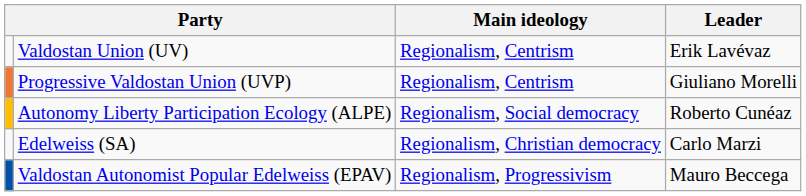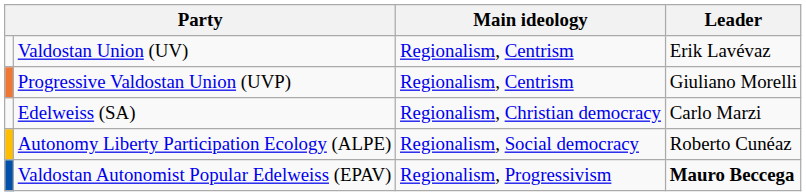rows swapped: (204, 113) <-> (77, 144)
(729, 175) normal -> (732, 175) bold
